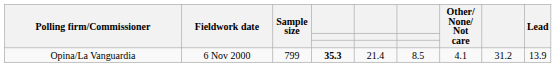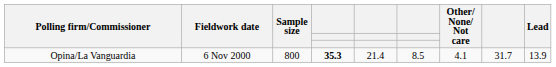(292, 55) 799 -> (292, 55) 800
(503, 55) 31.2 -> (503, 55) 31.7
